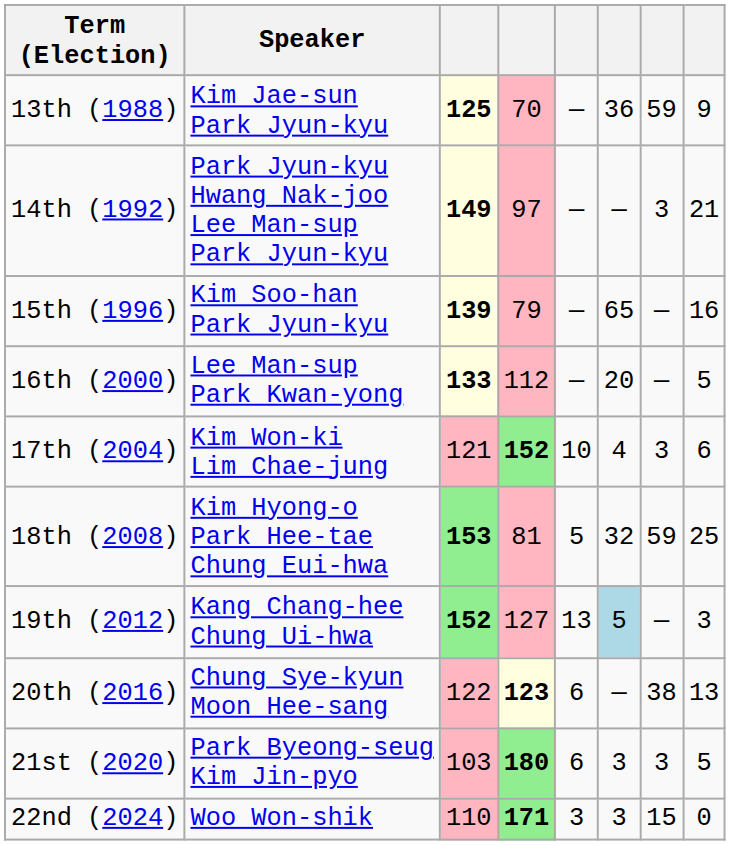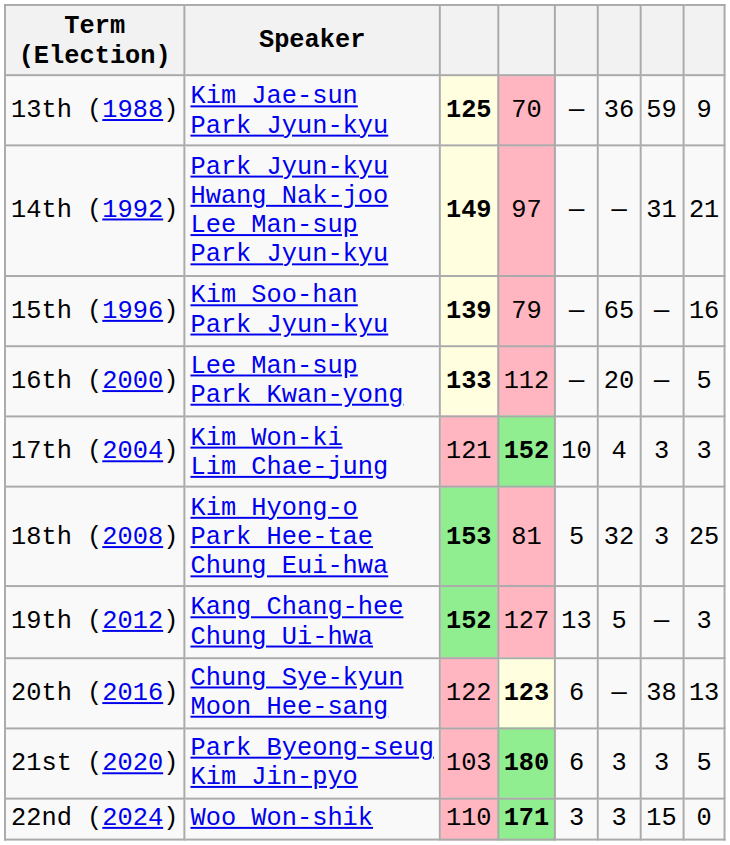(662, 211) 3 -> (662, 211) 31
(704, 452) 6 -> (704, 452) 3
(662, 537) 59 -> (662, 537) 3
(619, 622) lightblue background -> (619, 622) no background
